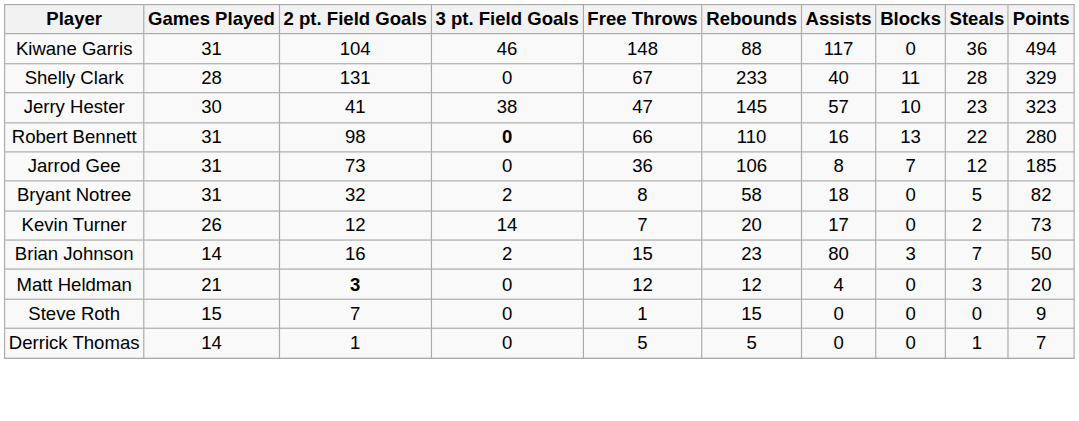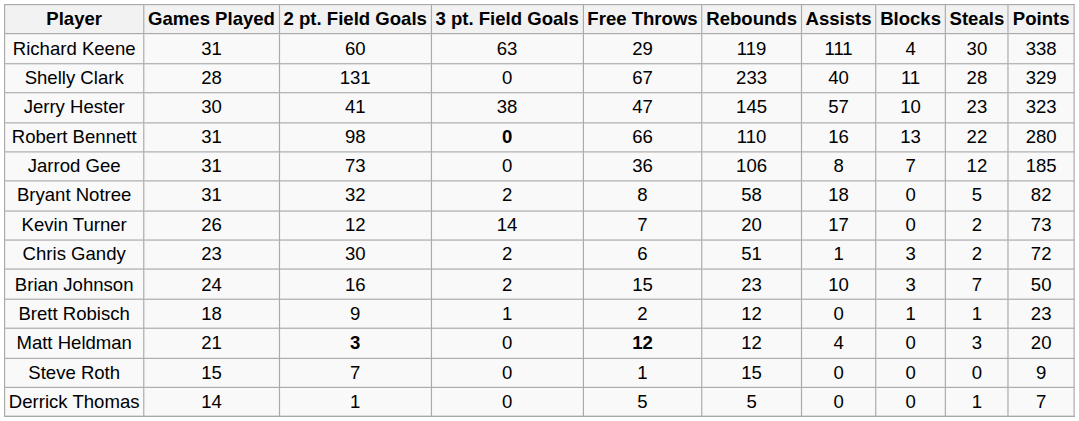- row: (74, 48)
+ row: (74, 48)
+ row: (74, 254)
(212, 254) 14 -> (212, 284) 24
(839, 254) 80 -> (839, 284) 10
+ row: (74, 313)
(643, 284) normal -> (643, 343) bold
